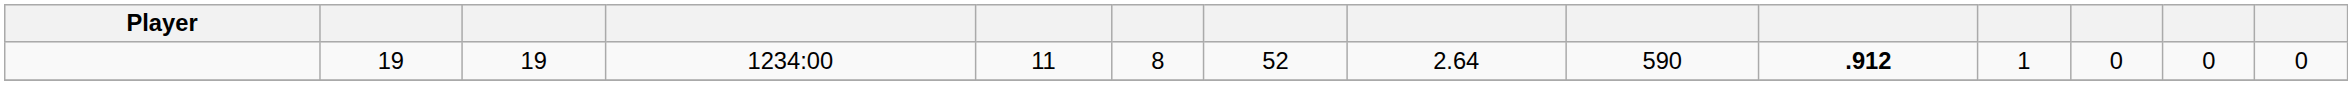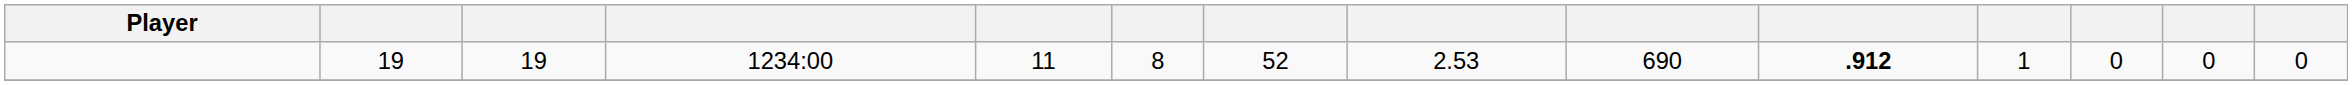(1456, 60) 2.64 -> (1456, 60) 2.53
(1662, 60) 590 -> (1662, 60) 690
